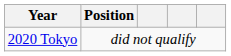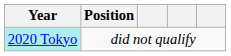(43, 39) no background -> (43, 39) paleturquoise background
